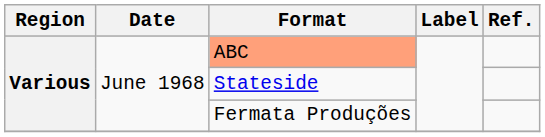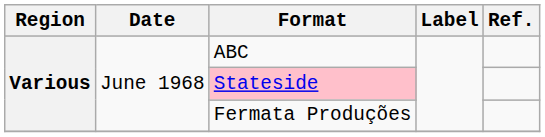(231, 52) lightsalmon background -> (231, 52) no background
(266, 84) no background -> (266, 84) pink background
